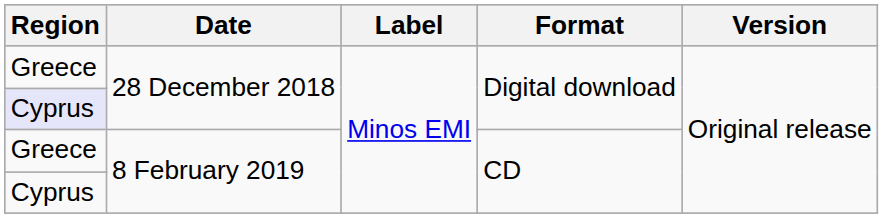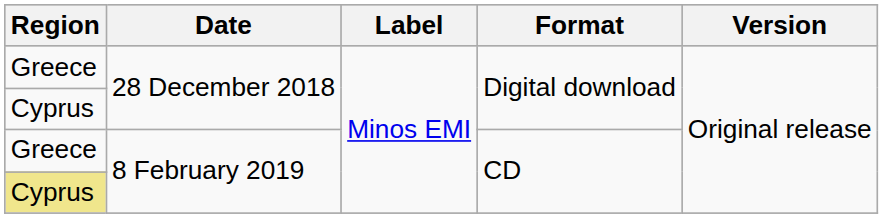(52, 108) lavender background -> (52, 108) no background
(52, 191) no background -> (52, 191) khaki background
